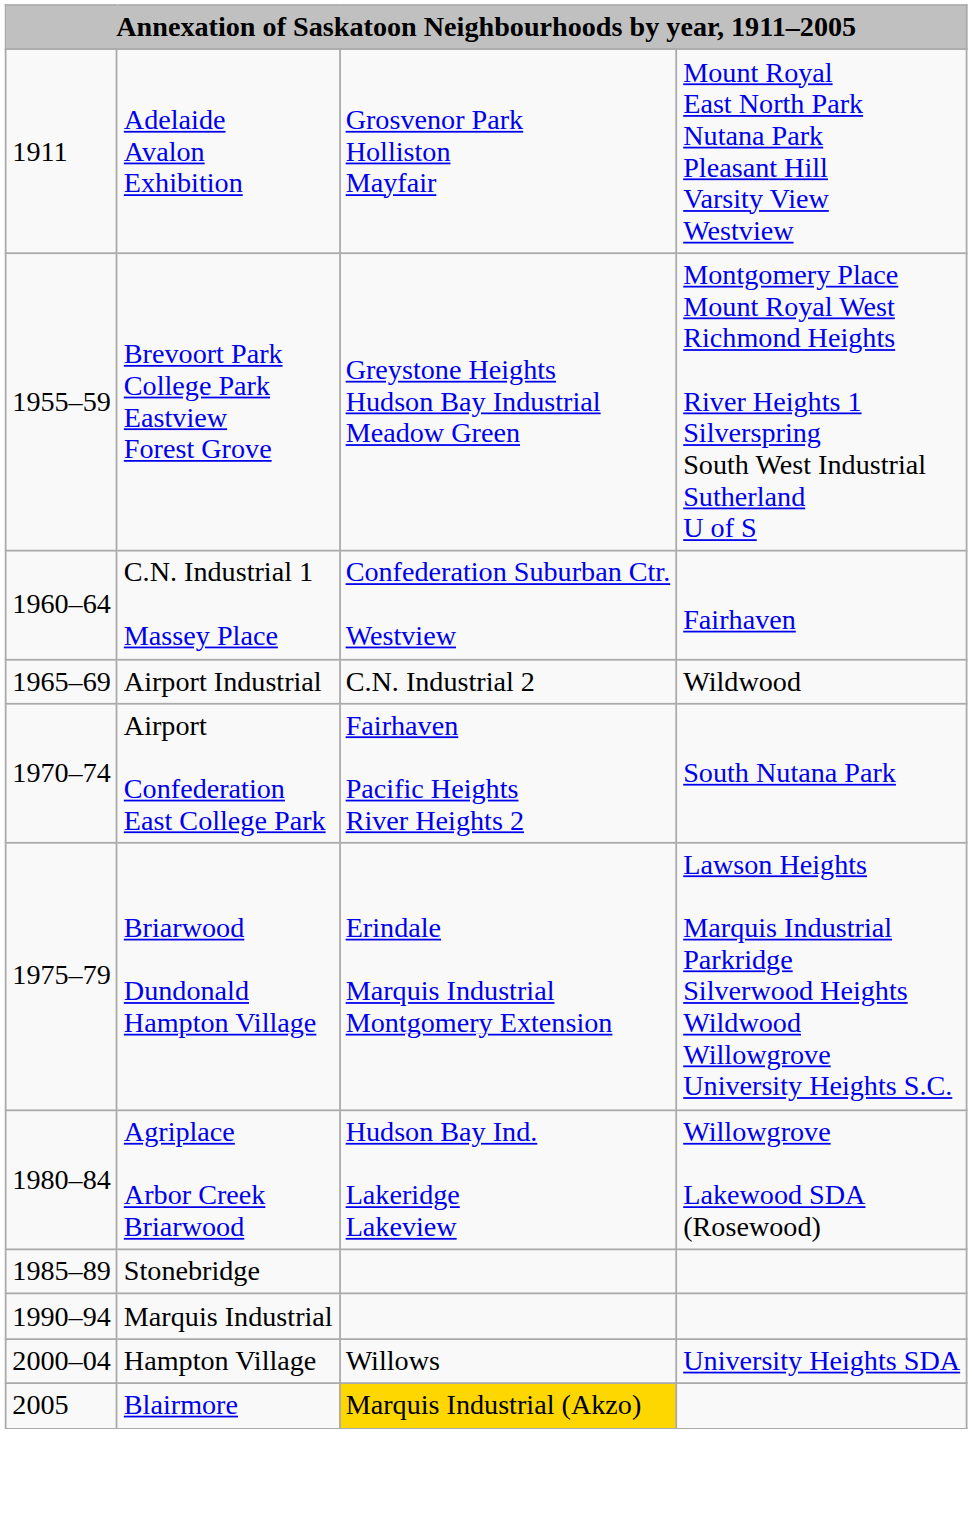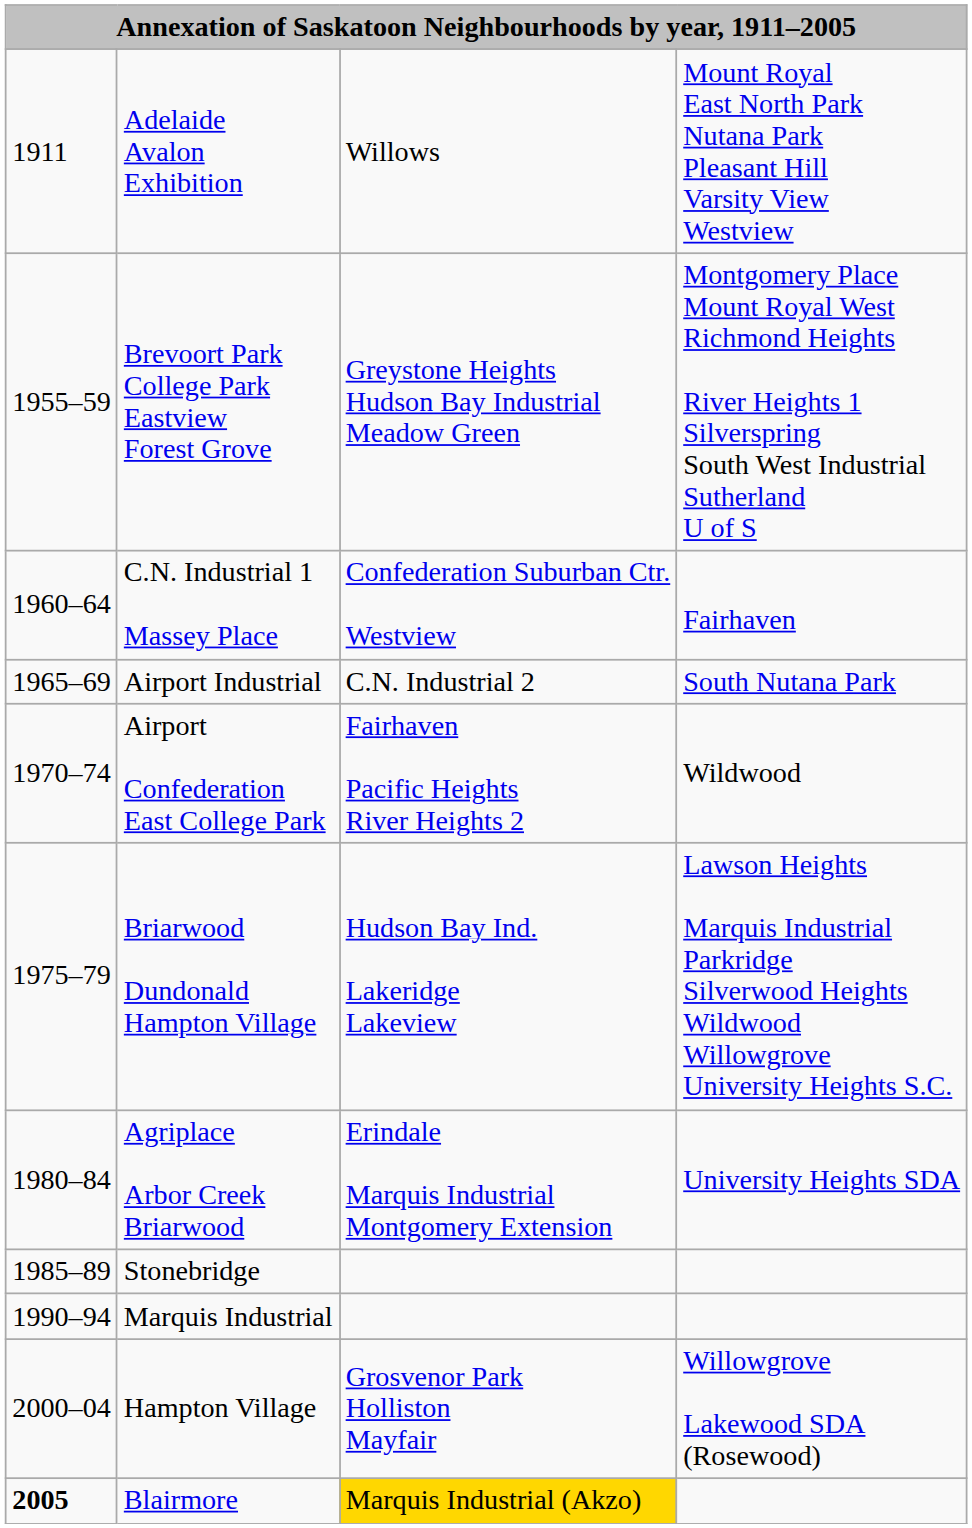(434, 150) Grosvenor Park Holliston Mayfair -> (393, 150) Willows
(742, 680) Wildwood -> (790, 680) South Nutana Park
(790, 773) South Nutana Park -> (742, 773) Wildwood
(479, 976) Erindale Marquis Industrial Montgomery Extension -> (441, 976) Hudson Bay Ind. Lakeridge Lakeview
(441, 1179) Hudson Bay Ind. Lakeridge Lakeview -> (479, 1179) Erindale Marquis Industrial Montgomery Extension
(774, 1179) Willowgrove Lakewood SDA (Rosewood) -> (822, 1179) University Heights SDA
(393, 1360) Willows -> (434, 1408) Grosvenor Park Holliston Mayfair
(822, 1360) University Heights SDA -> (774, 1408) Willowgrove Lakewood SDA (Rosewood)
(40, 1405) normal -> (40, 1500) bold
